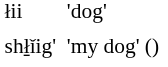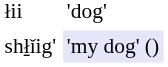(113, 46) no background -> (113, 46) lavender background
